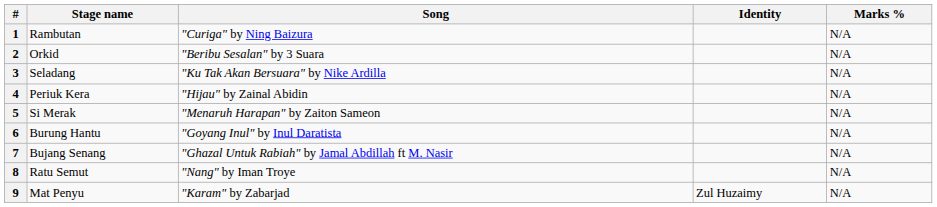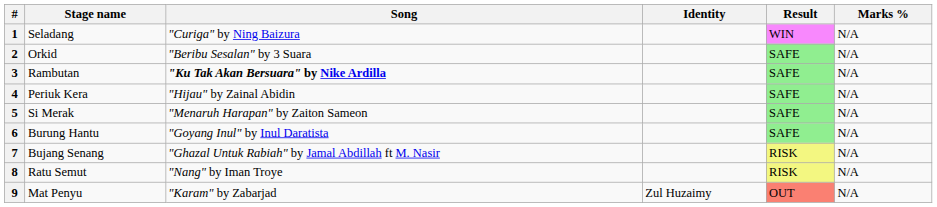+ column: (800, 14)
(55, 34) Rambutan -> (51, 34) Seladang
(52, 73) Seladang -> (54, 73) Rambutan
(283, 73) normal -> (277, 73) bold
